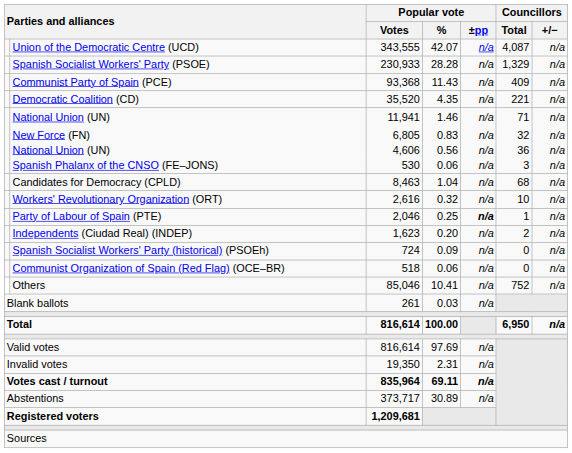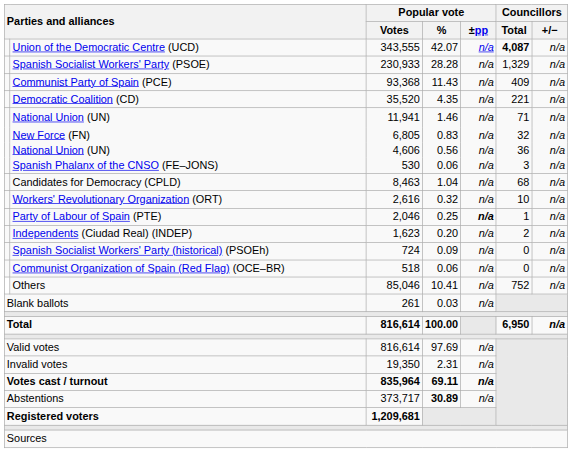(516, 47) normal -> (516, 47) bold
(445, 399) normal -> (445, 399) bold
